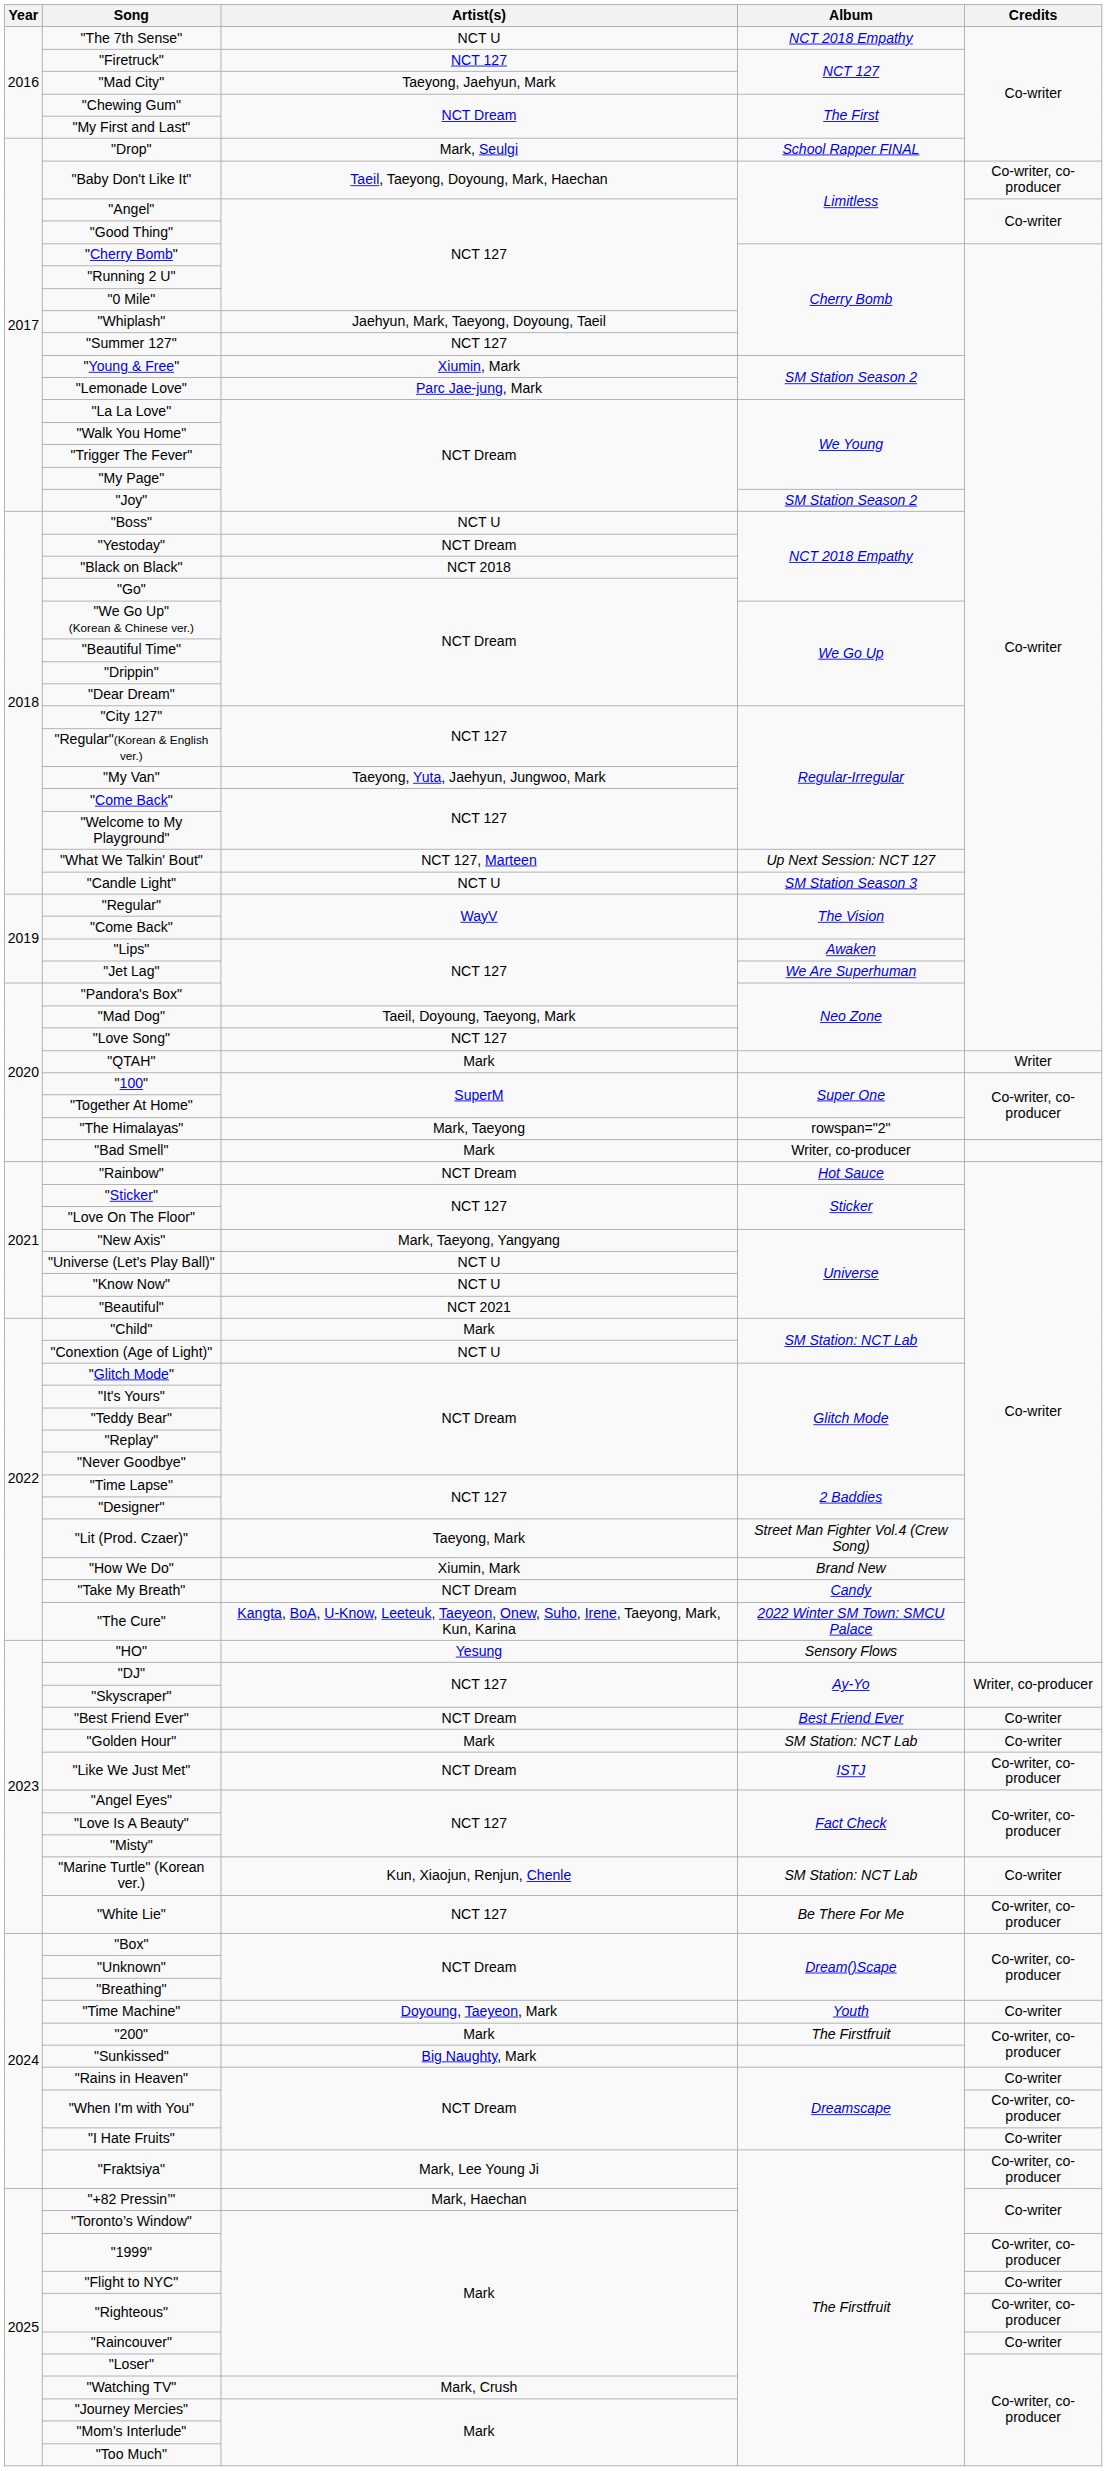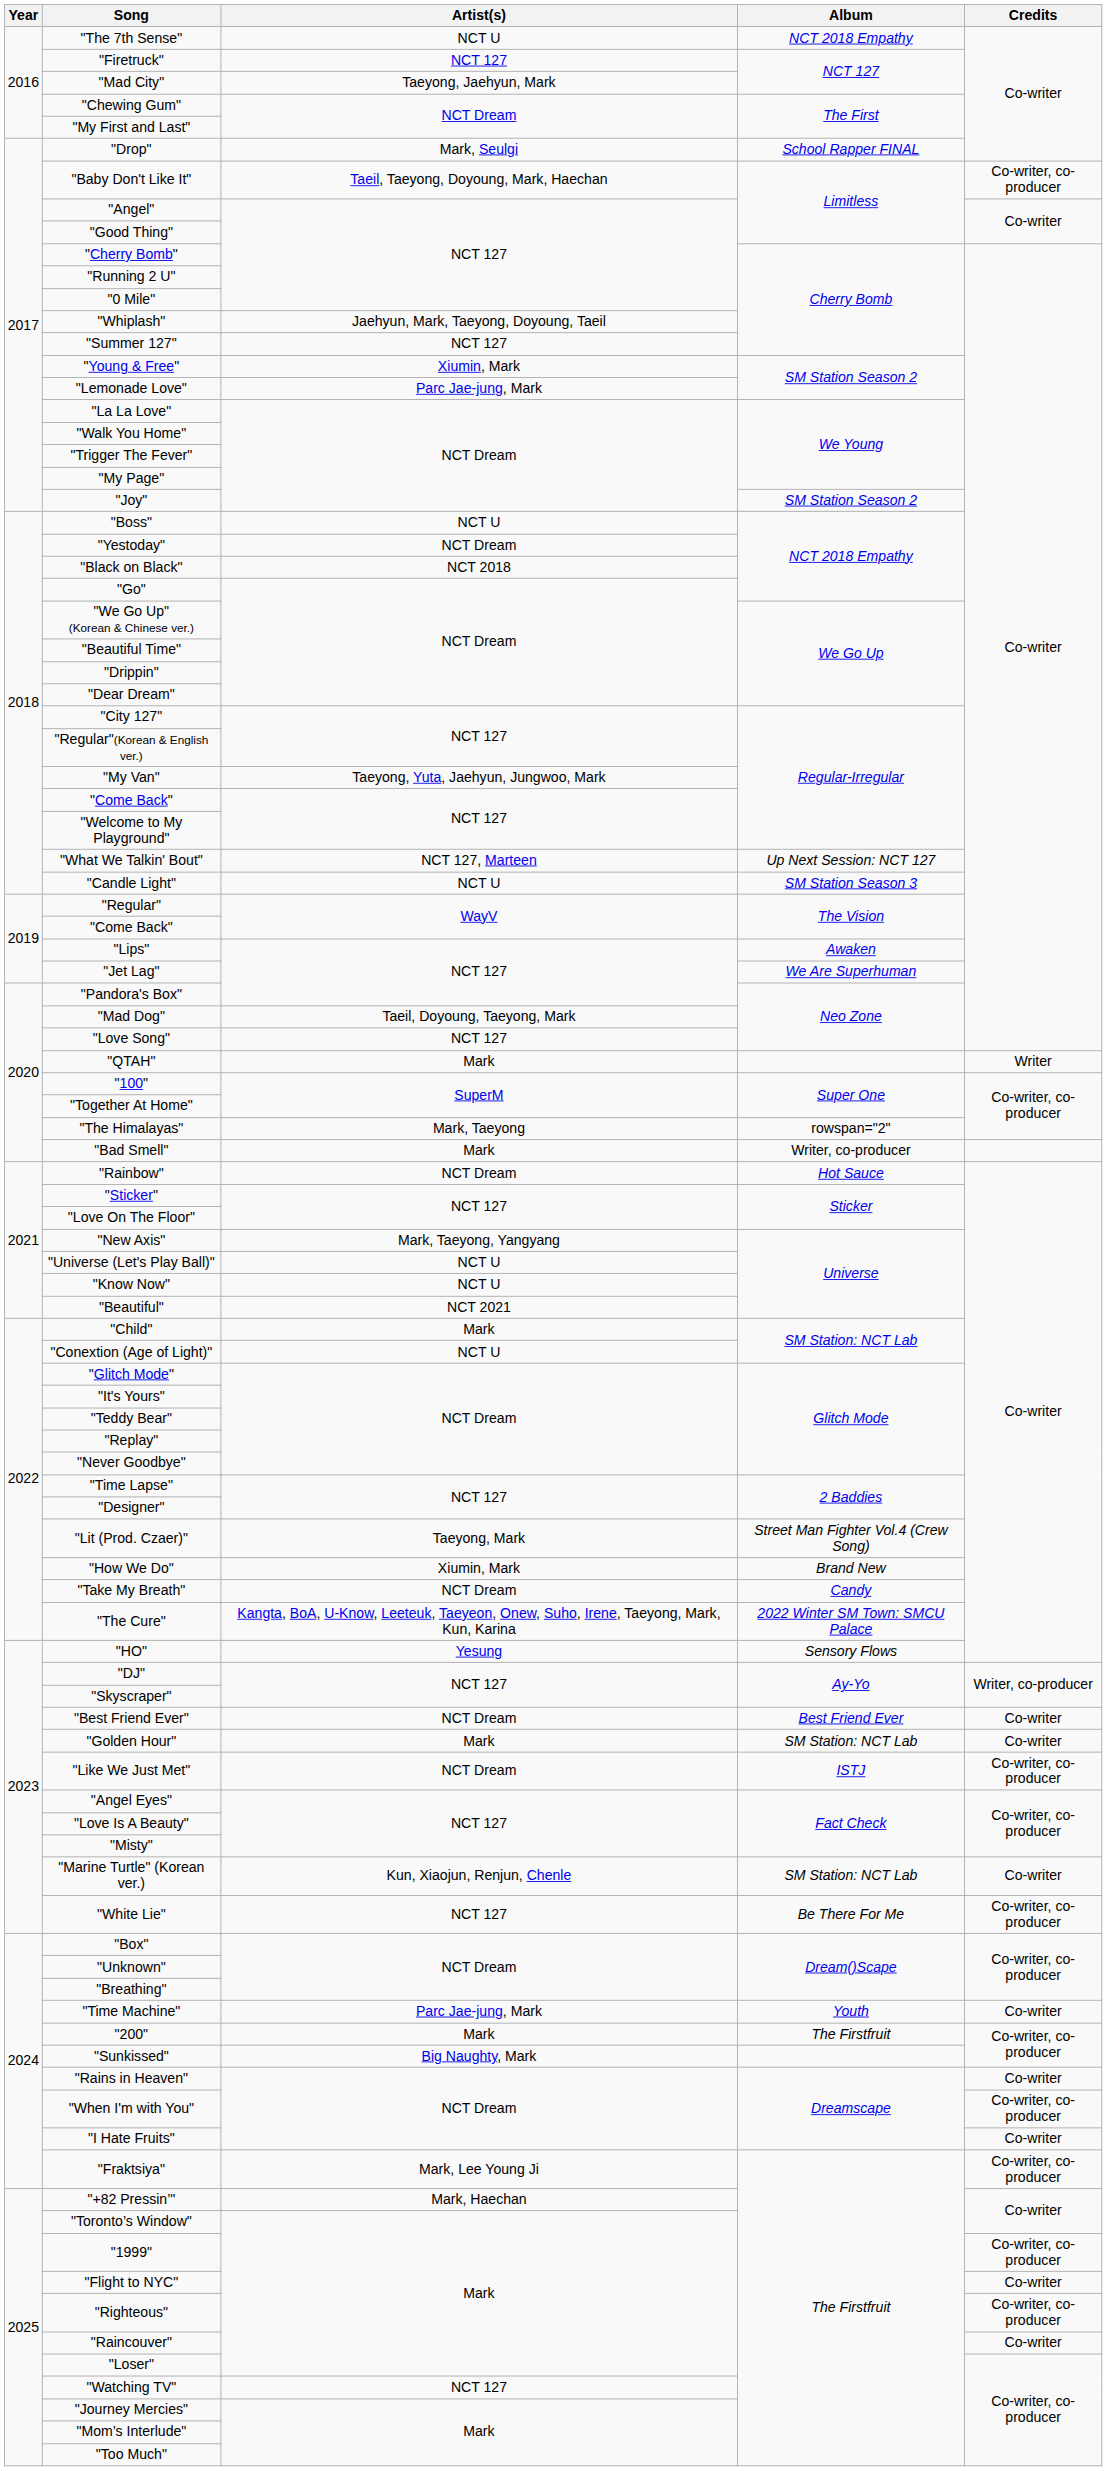(479, 2011) Doyoung, Taeyeon, Mark -> (479, 2011) Parc Jae-jung, Mark
(479, 2387) Mark, Crush -> (479, 2387) NCT 127
